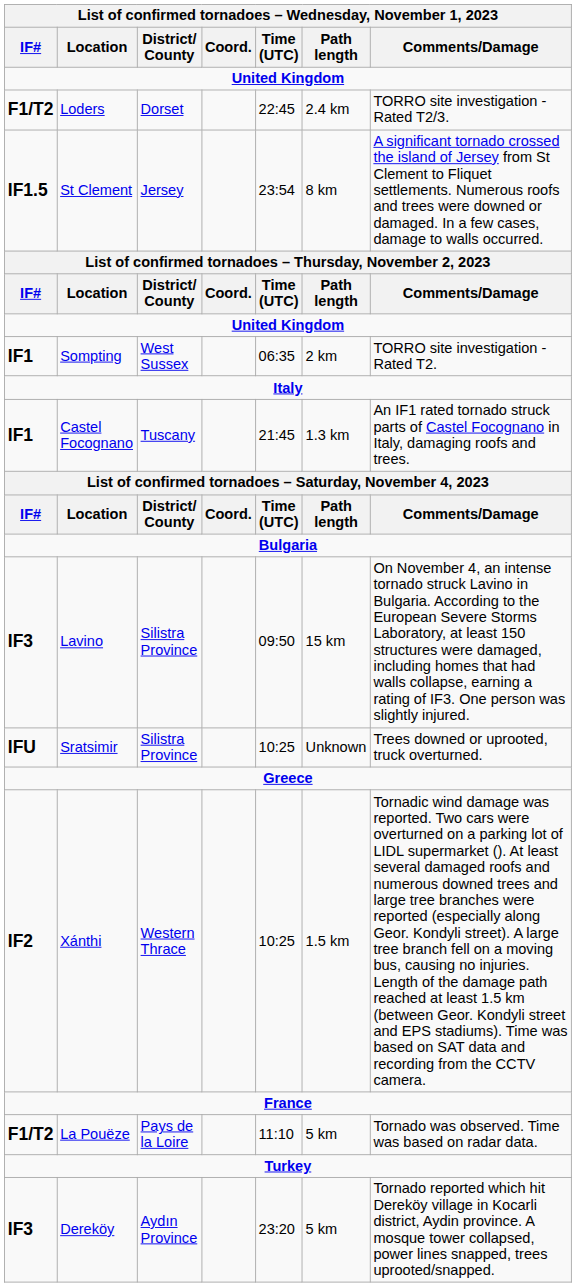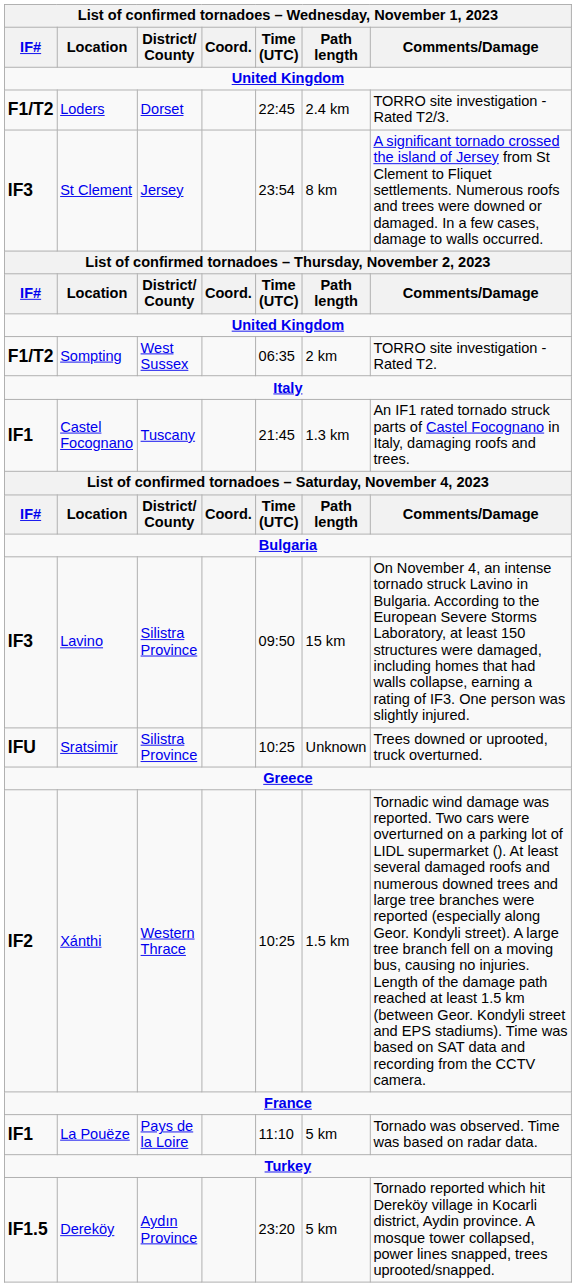(28, 190) IF1.5 -> (20, 190) IF3
(20, 356) IF1 -> (31, 356) F1/T2
(31, 1134) F1/T2 -> (20, 1134) IF1
(20, 1229) IF3 -> (28, 1229) IF1.5
